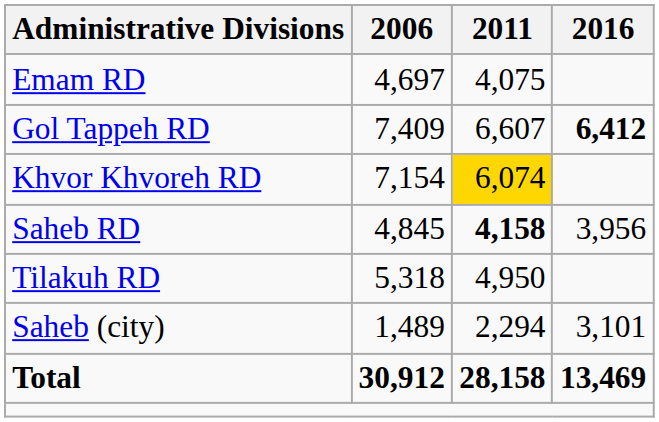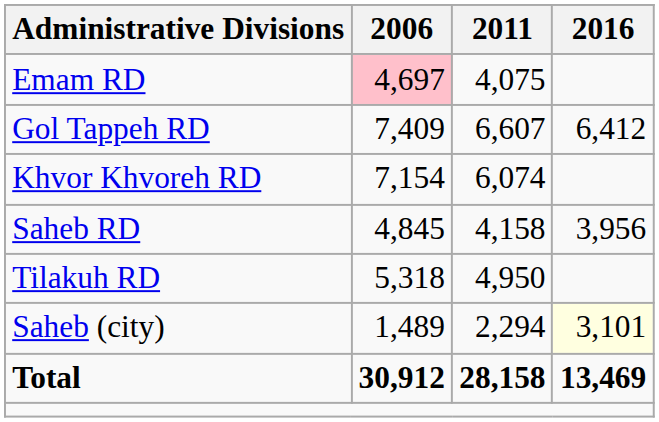(410, 79) no background -> (410, 79) pink background
(611, 128) bold -> (611, 128) normal
(510, 178) gold background -> (510, 178) no background
(510, 228) bold -> (510, 228) normal
(611, 327) no background -> (611, 327) lightyellow background
